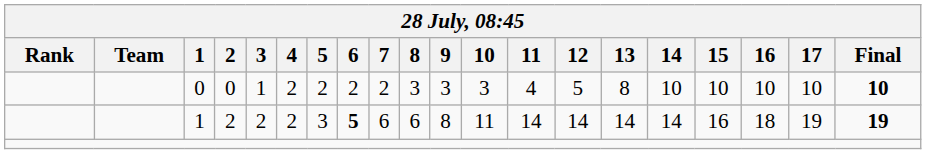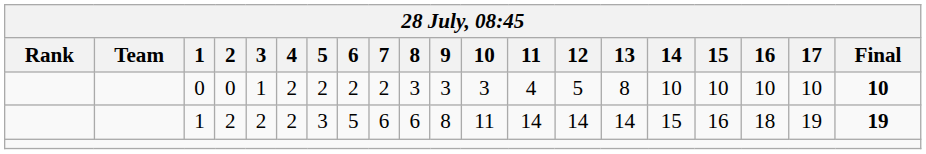(353, 121) bold -> (353, 121) normal
(671, 121) 14 -> (671, 121) 15
